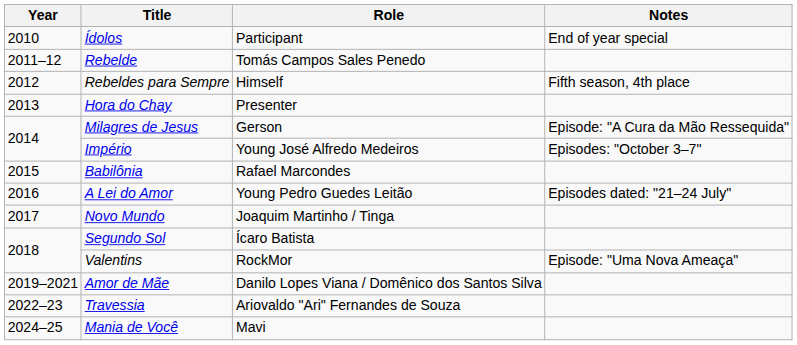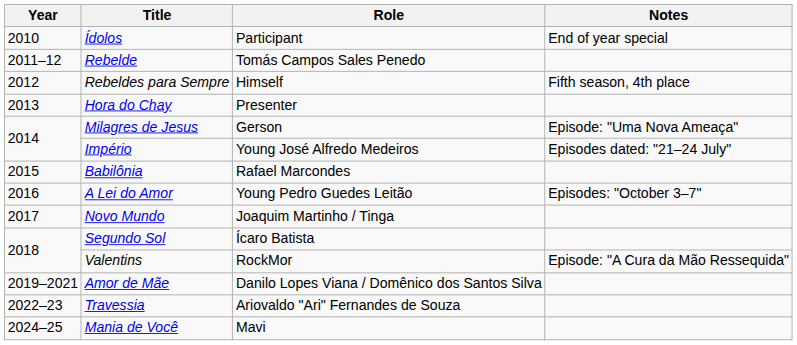(669, 127) Episode: "A Cura da Mão Ressequida" -> (643, 127) Episode: "Uma Nova Ameaça"
(625, 149) Episodes: "October 3–7" -> (640, 149) Episodes dated: "21–24 July"
(640, 194) Episodes dated: "21–24 July" -> (625, 194) Episodes: "October 3–7"
(643, 261) Episode: "Uma Nova Ameaça" -> (669, 261) Episode: "A Cura da Mão Ressequida"
